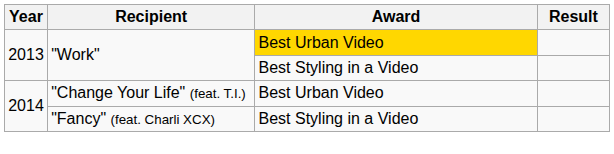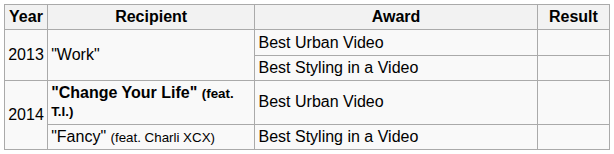(321, 42) gold background -> (321, 42) no background
(148, 93) normal -> (142, 102) bold
